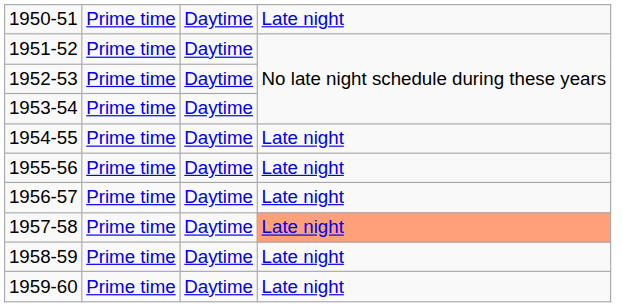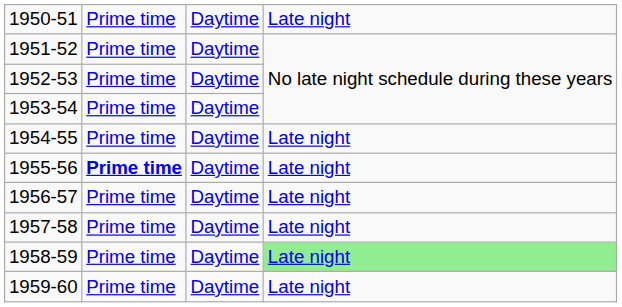(131, 167) normal -> (134, 167) bold
(303, 227) lightsalmon background -> (309, 227) no background
(303, 256) no background -> (309, 256) lightgreen background
